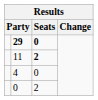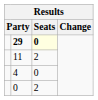(36, 42) no background -> (36, 42) lightyellow background
(36, 57) bold -> (36, 57) normal
